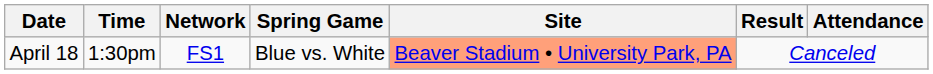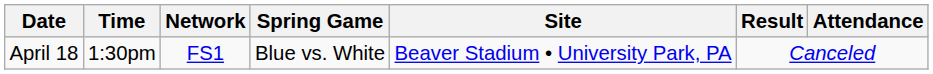(563, 53) lightsalmon background -> (563, 53) no background
